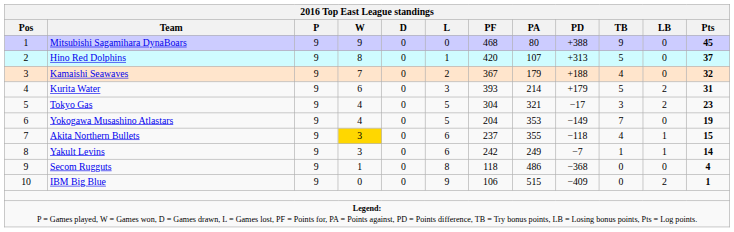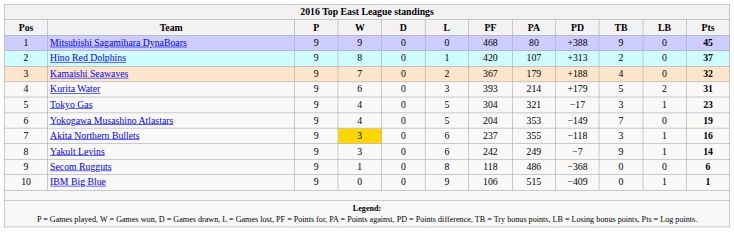(621, 58) 5 -> (621, 58) 2
(665, 105) 2 -> (665, 105) 1
(621, 136) 4 -> (621, 136) 3
(708, 136) 15 -> (708, 136) 16
(621, 151) 1 -> (621, 151) 9
(708, 167) 4 -> (708, 167) 6
(665, 182) 2 -> (665, 182) 1
